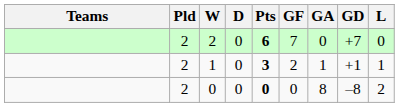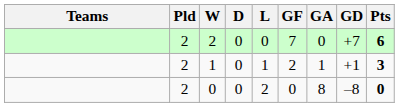columns swapped: (381, 16) <-> (266, 16)
